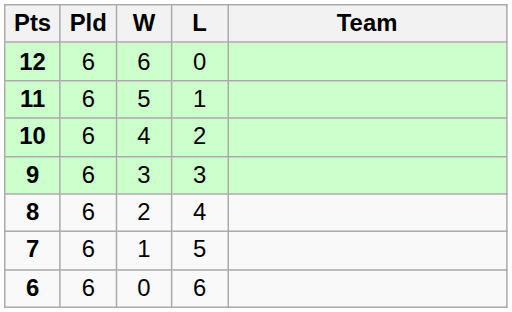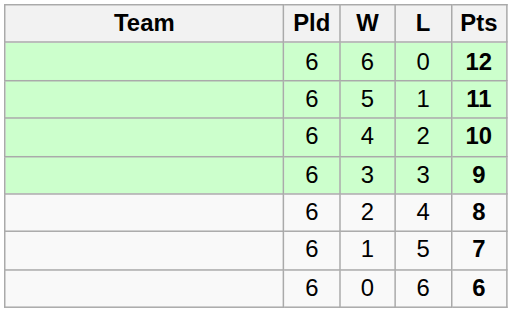columns swapped: (367, 23) <-> (33, 23)
